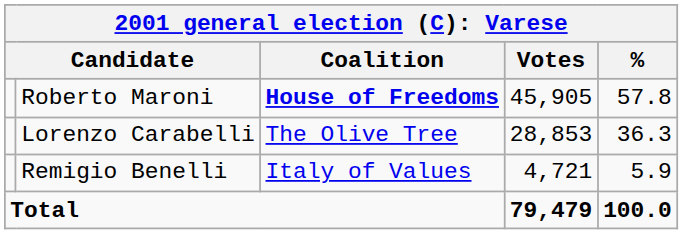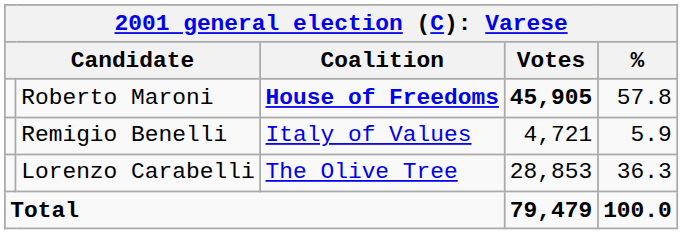(551, 98) normal -> (551, 98) bold
rows swapped: (138, 135) <-> (124, 173)
